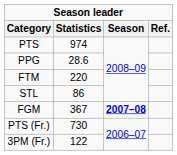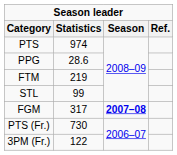(79, 77) 220 -> (79, 77) 219
(79, 93) 86 -> (79, 93) 99
(79, 110) 367 -> (79, 110) 317
